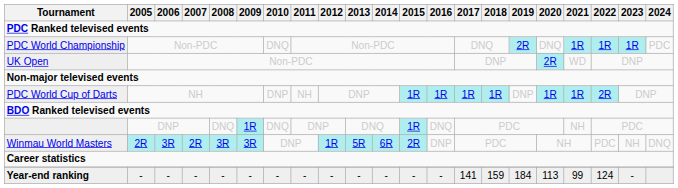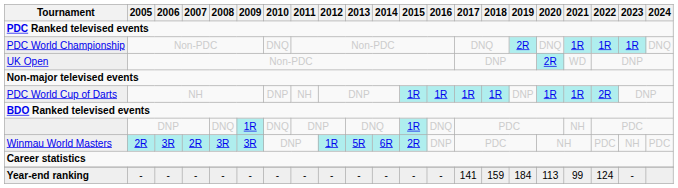(660, 45) PDC -> (660, 45) DNQ
(660, 143) DNQ -> (660, 143) PDC
